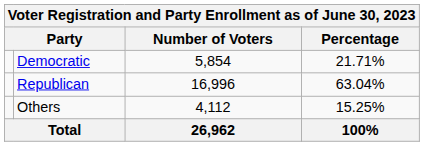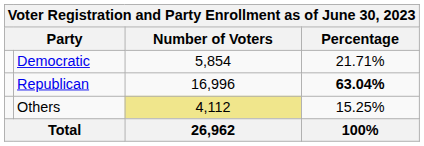(360, 84) normal -> (360, 84) bold
(213, 107) no background -> (213, 107) khaki background
